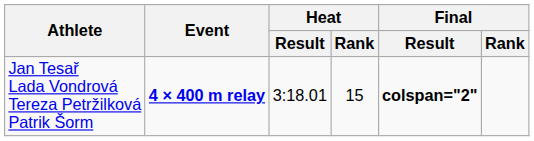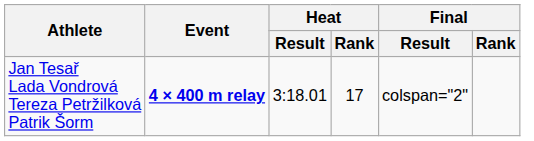(354, 96) 15 -> (354, 96) 17
(430, 96) bold -> (425, 96) normal
